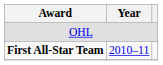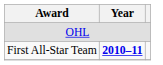(55, 50) bold -> (52, 50) normal
(129, 50) normal -> (122, 50) bold
